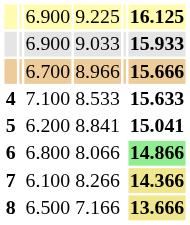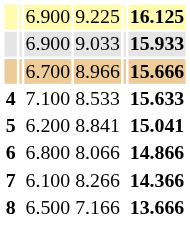(157, 153) lightgreen background -> (157, 153) no background
(157, 180) khaki background -> (157, 180) no background
(157, 207) khaki background -> (157, 207) no background
